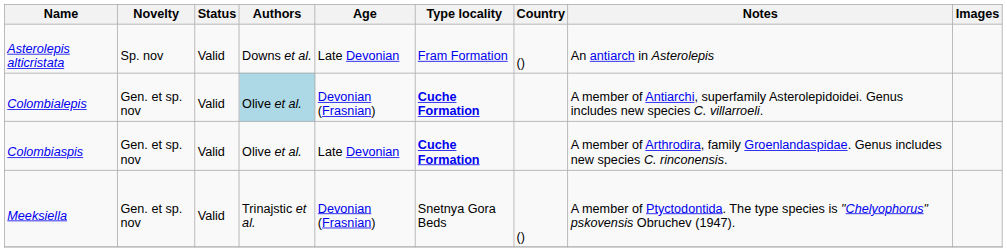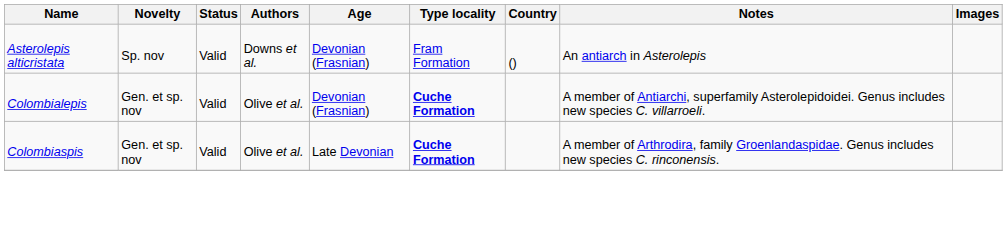(359, 55) Late Devonian -> (341, 55) Devonian (Frasnian)
(272, 104) lightblue background -> (274, 104) no background
- row: (37, 215)
